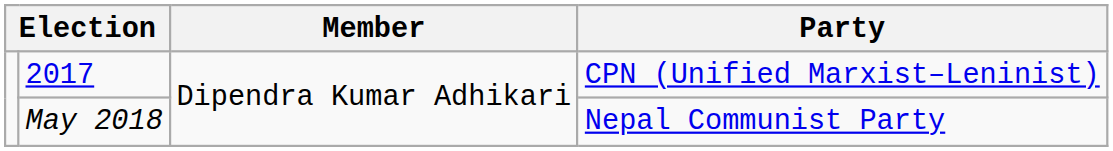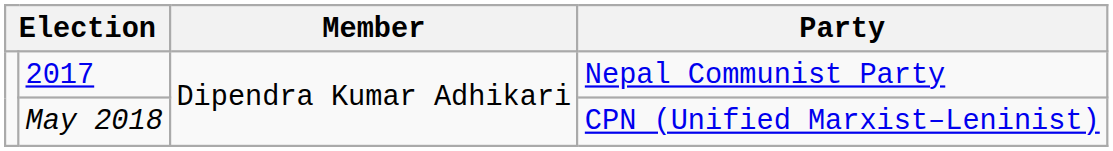(842, 75) CPN (Unified Marxist–Leninist) -> (765, 75) Nepal Communist Party
(765, 122) Nepal Communist Party -> (842, 122) CPN (Unified Marxist–Leninist)
